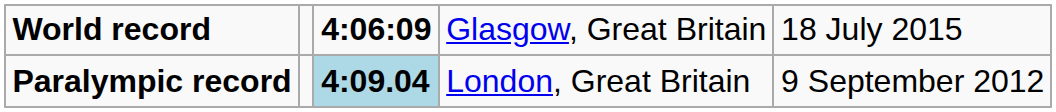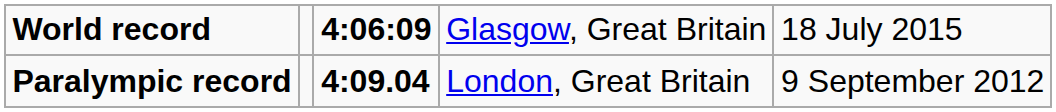(375, 80) lightblue background -> (375, 80) no background
